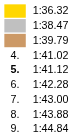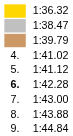(15, 70) bold -> (15, 70) normal
(15, 84) normal -> (15, 84) bold
